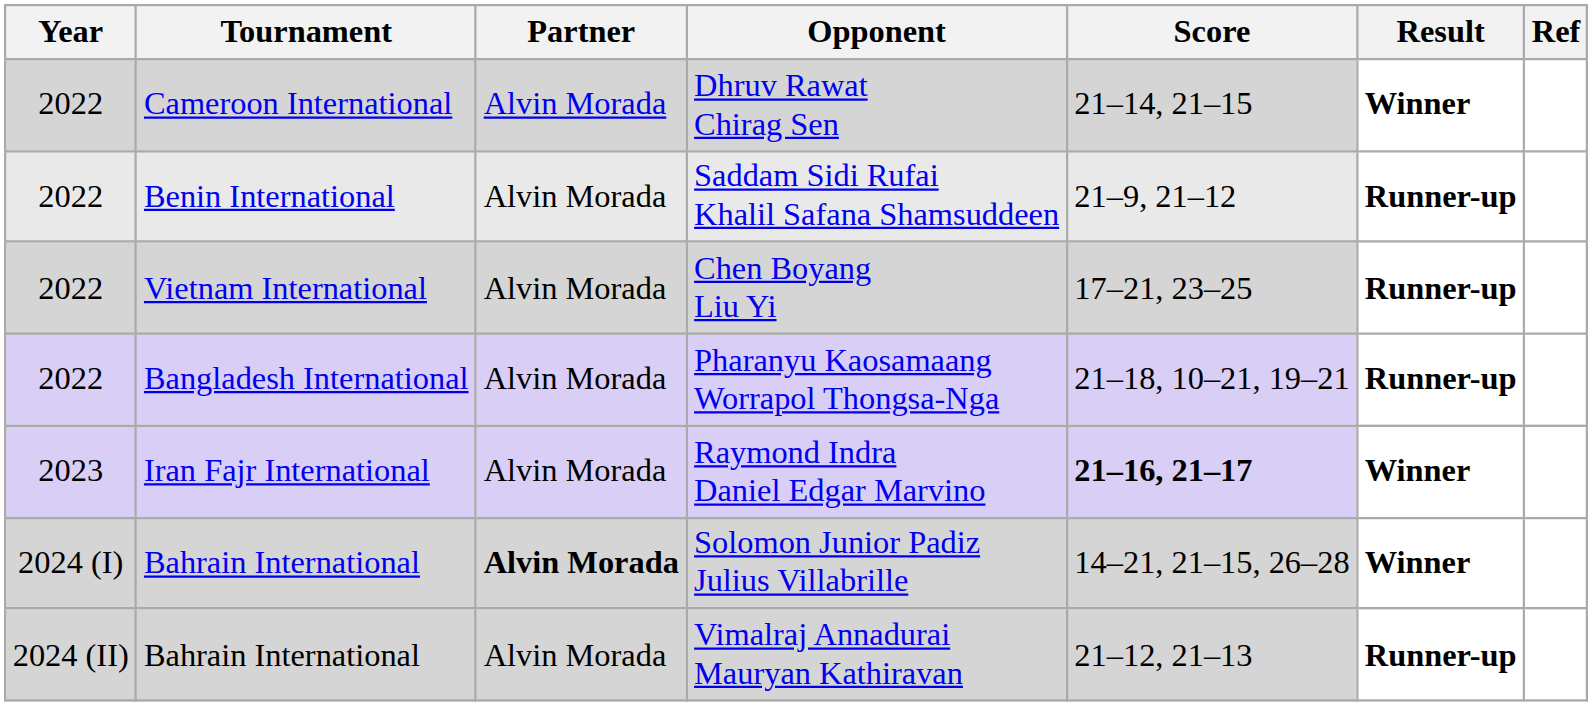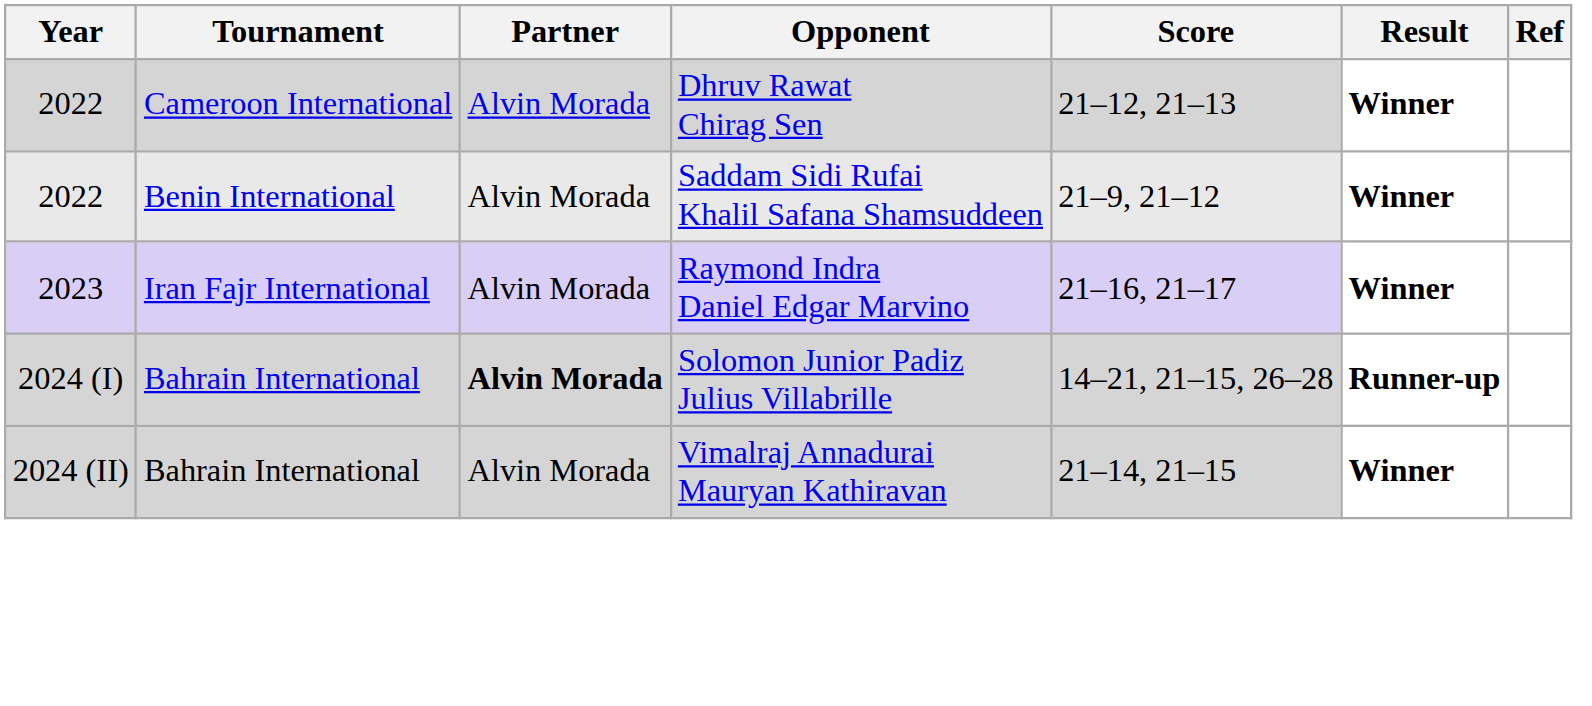(1163, 104) 21–14, 21–15 -> (1147, 104) 21–12, 21–13
(1441, 195) Runner-up -> (1401, 195) Winner
- row: (783, 287)
- row: (847, 379)
(1163, 470) bold -> (1147, 287) normal
(1418, 562) Winner -> (1424, 379) Runner-up
(1163, 654) 21–12, 21–13 -> (1147, 470) 21–14, 21–15
(1441, 654) Runner-up -> (1401, 470) Winner
